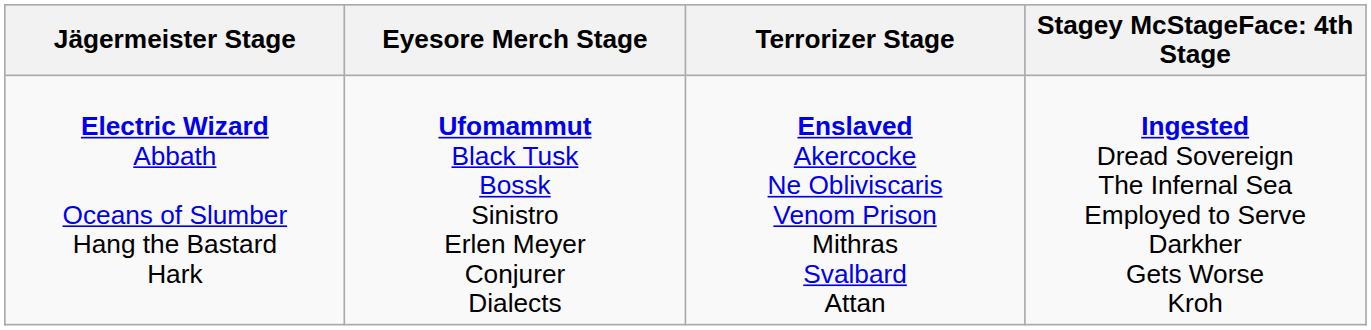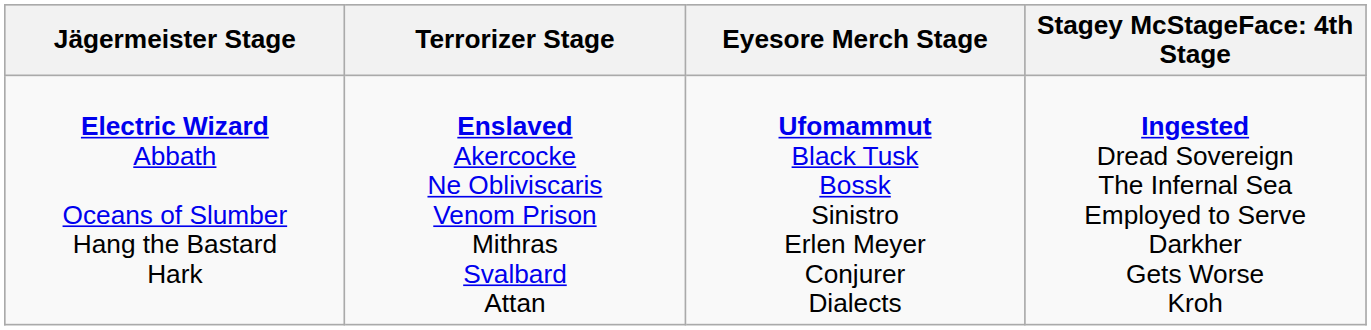columns swapped: (855, 40) <-> (515, 40)
